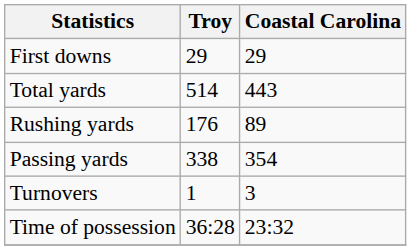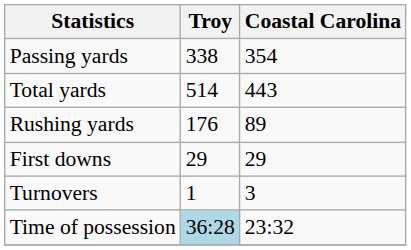rows swapped: (60, 55) <-> (69, 158)
(210, 227) no background -> (210, 227) lightblue background
